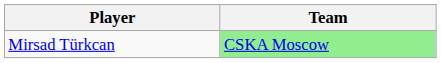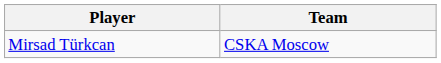(276, 44) lightgreen background -> (276, 44) no background
